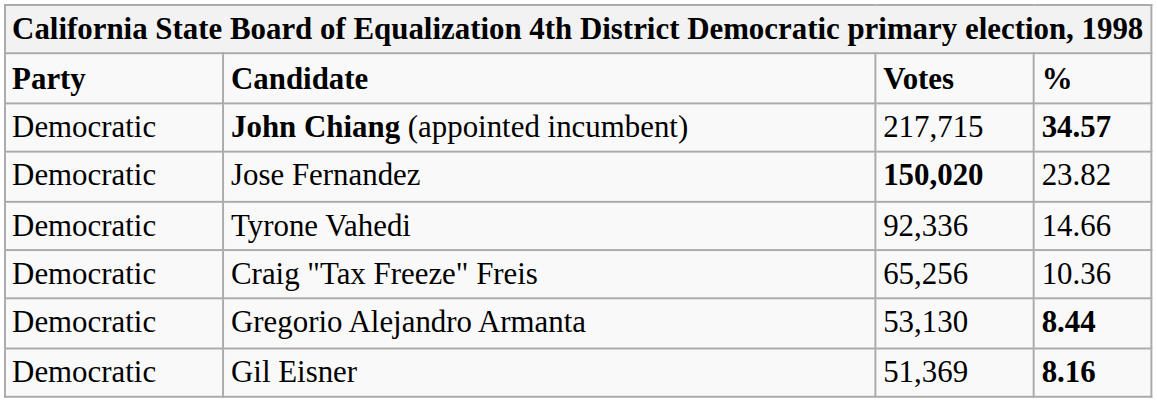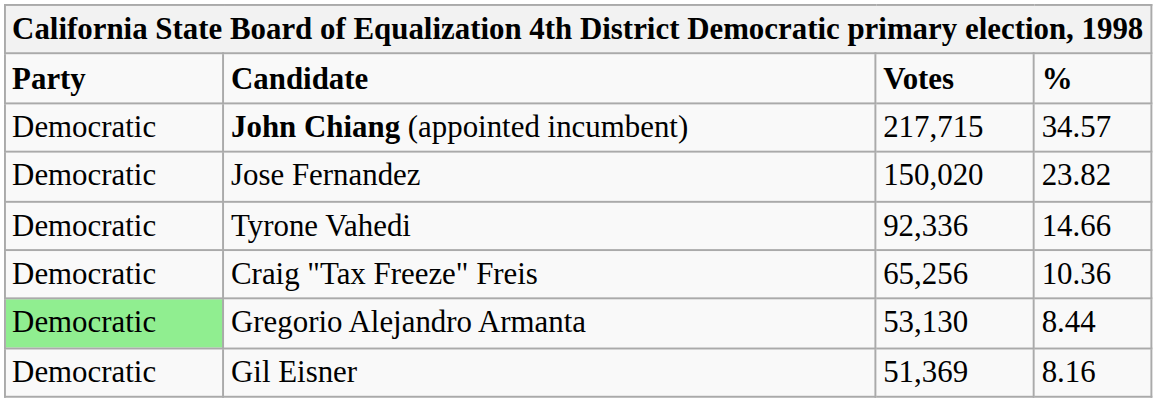(1076, 126) bold -> (1076, 126) normal
(933, 175) bold -> (933, 175) normal
(84, 322) no background -> (84, 322) lightgreen background
(1069, 322) bold -> (1069, 322) normal
(1069, 371) bold -> (1069, 371) normal
